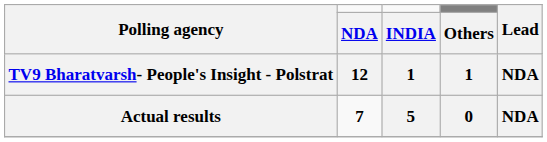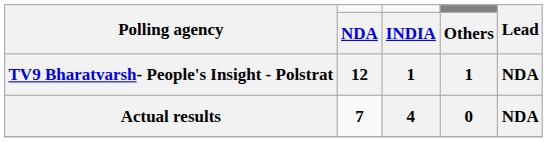(411, 116) 5 -> (411, 116) 4
